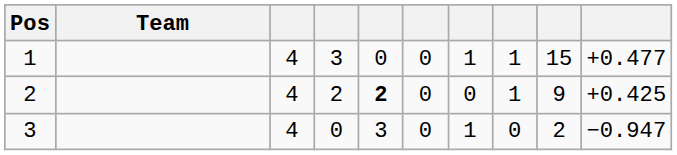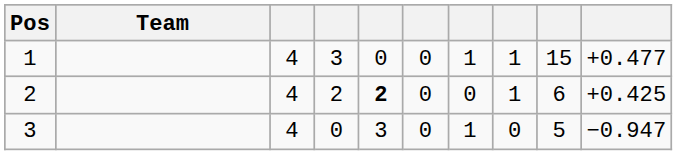(559, 95) 9 -> (559, 95) 6
(559, 131) 2 -> (559, 131) 5
